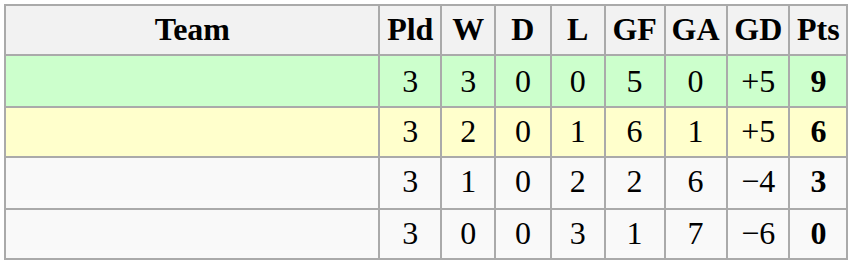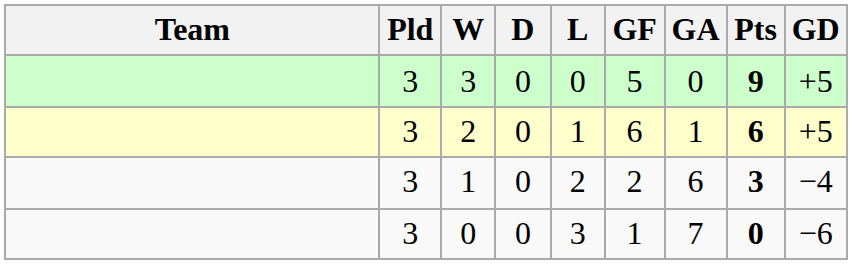columns swapped: (758, 29) <-> (818, 29)
